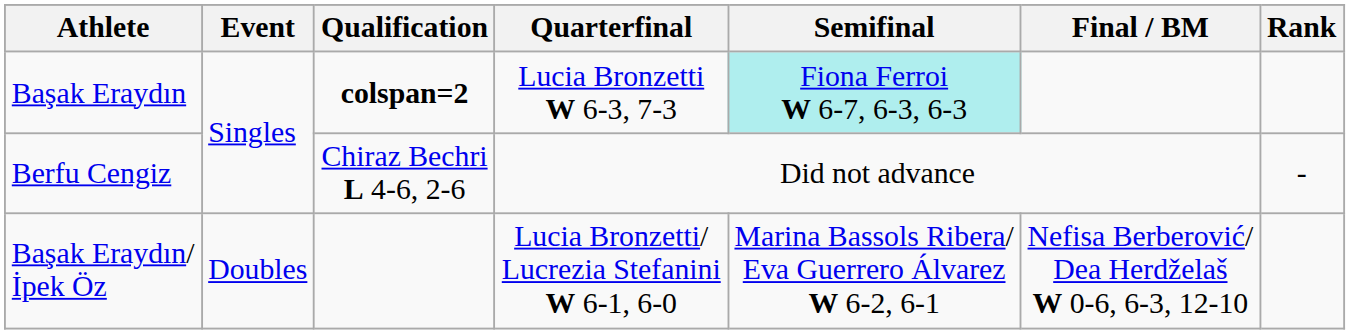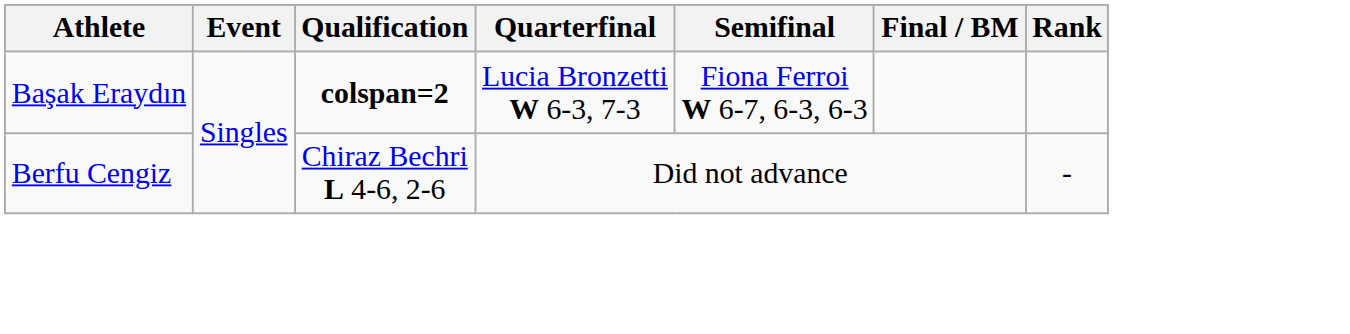(874, 92) paleturquoise background -> (775, 92) no background
- row: (103, 270)
